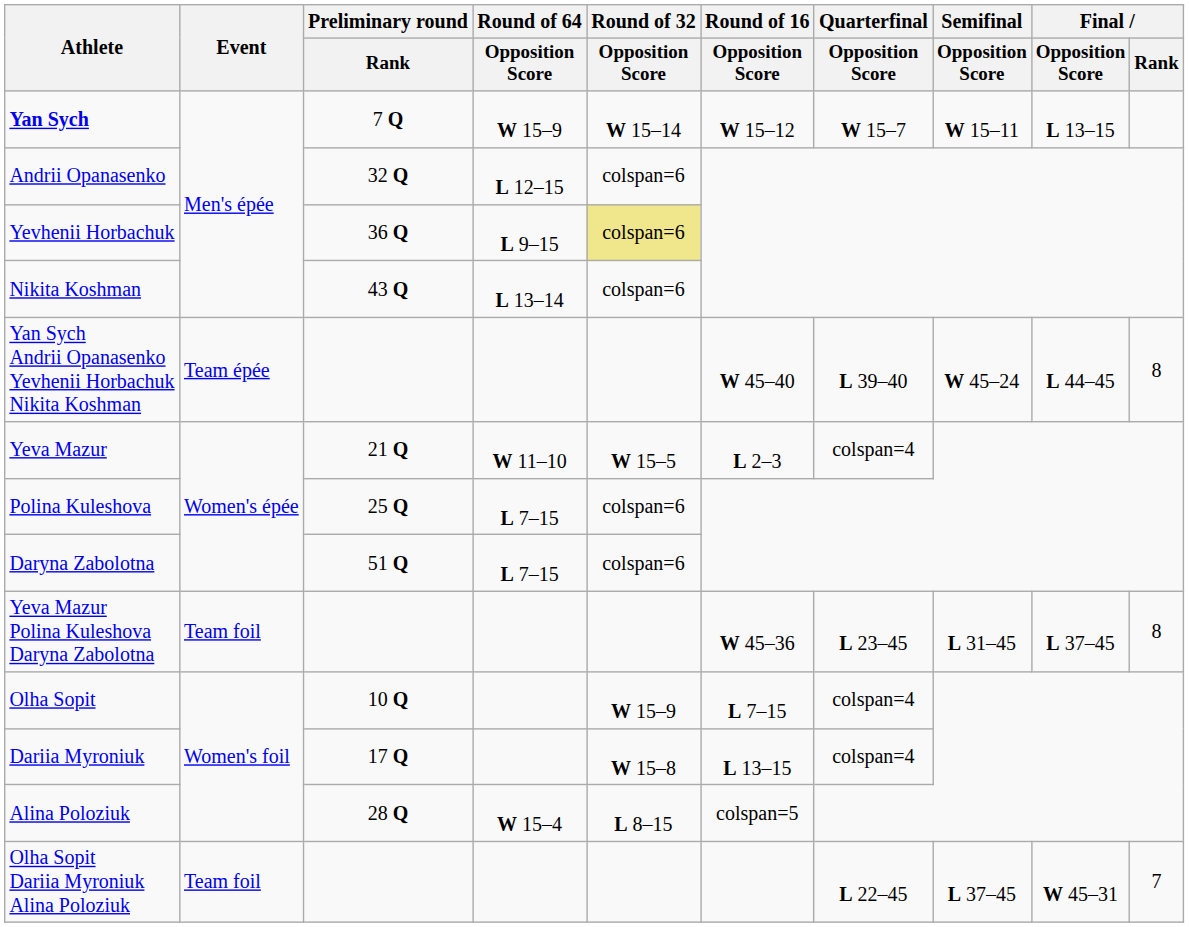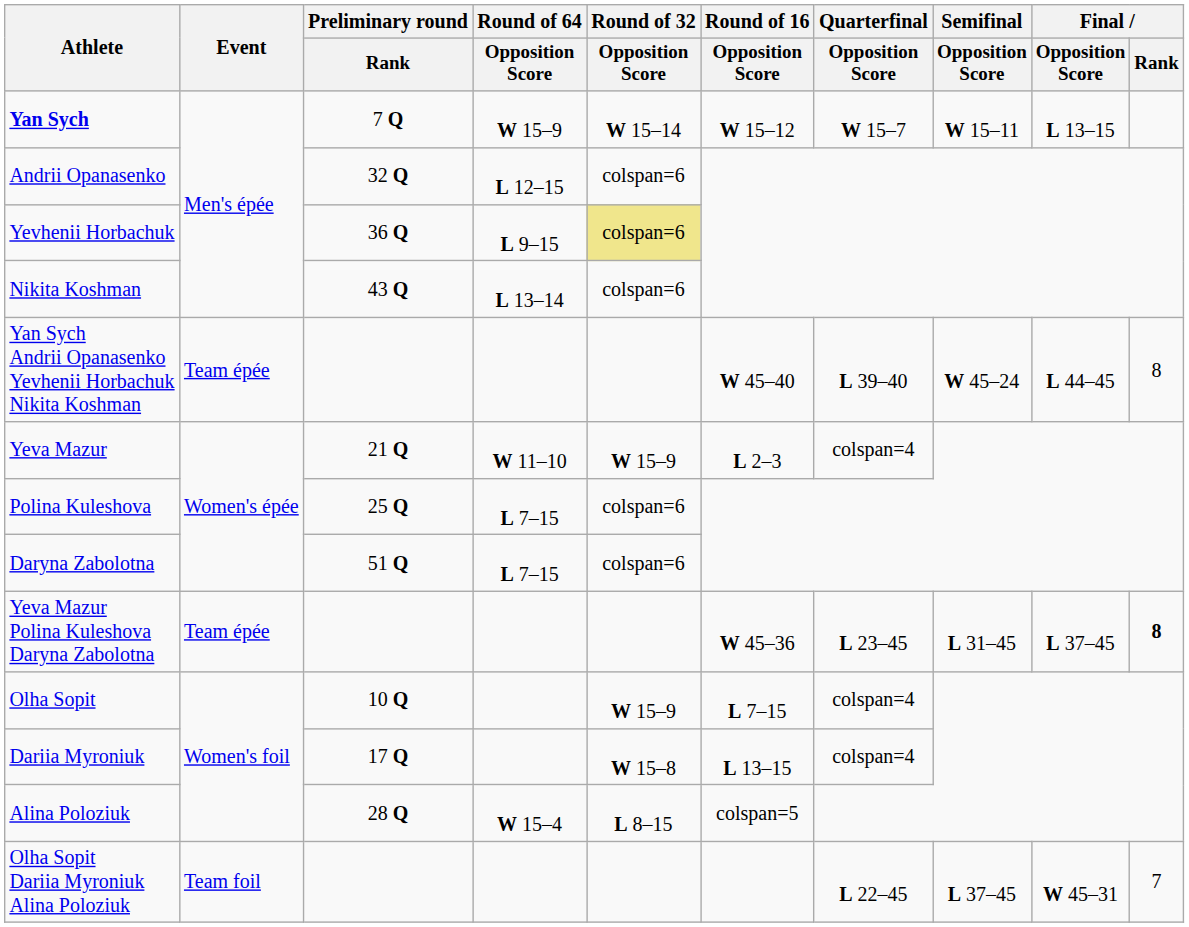(643, 461) W 15–5 -> (643, 461) W 15–9
(222, 631) Team foil -> (227, 631) Team épée
(1157, 631) normal -> (1157, 631) bold
